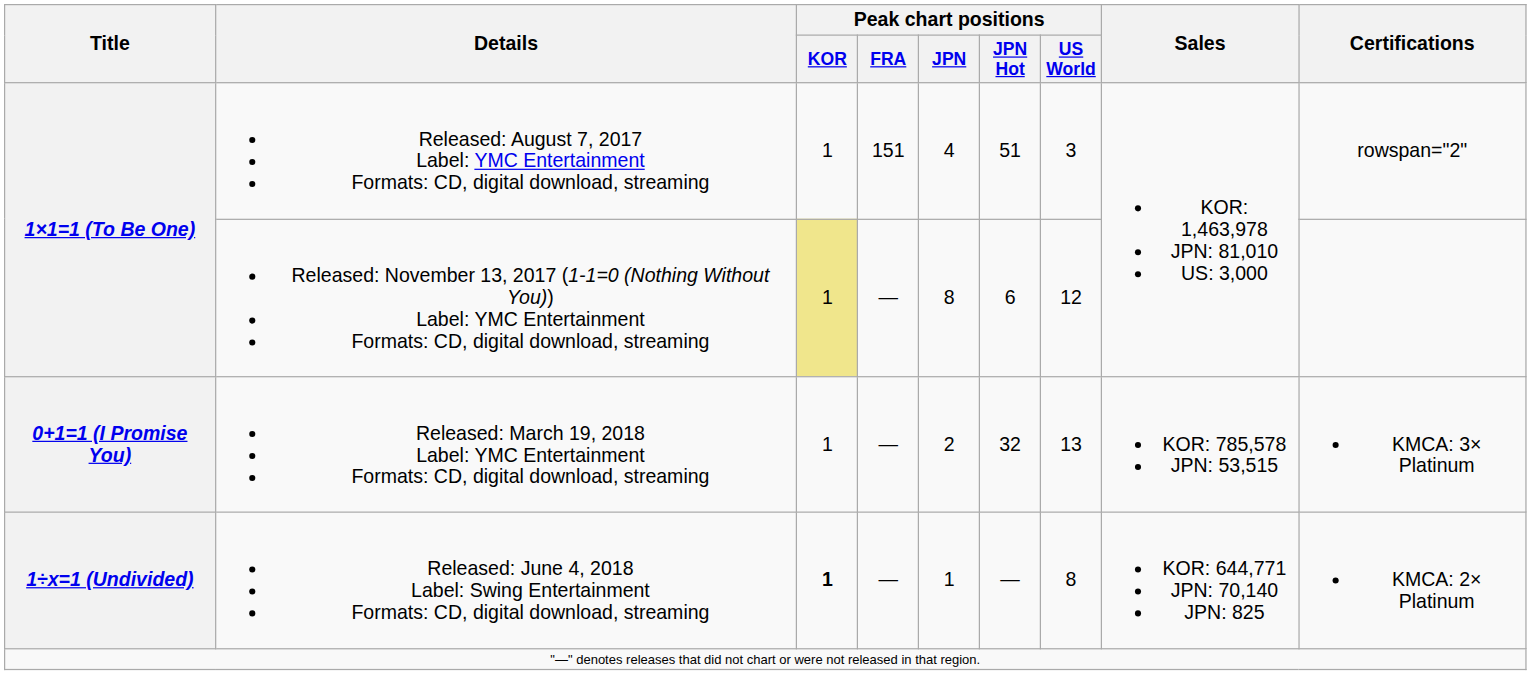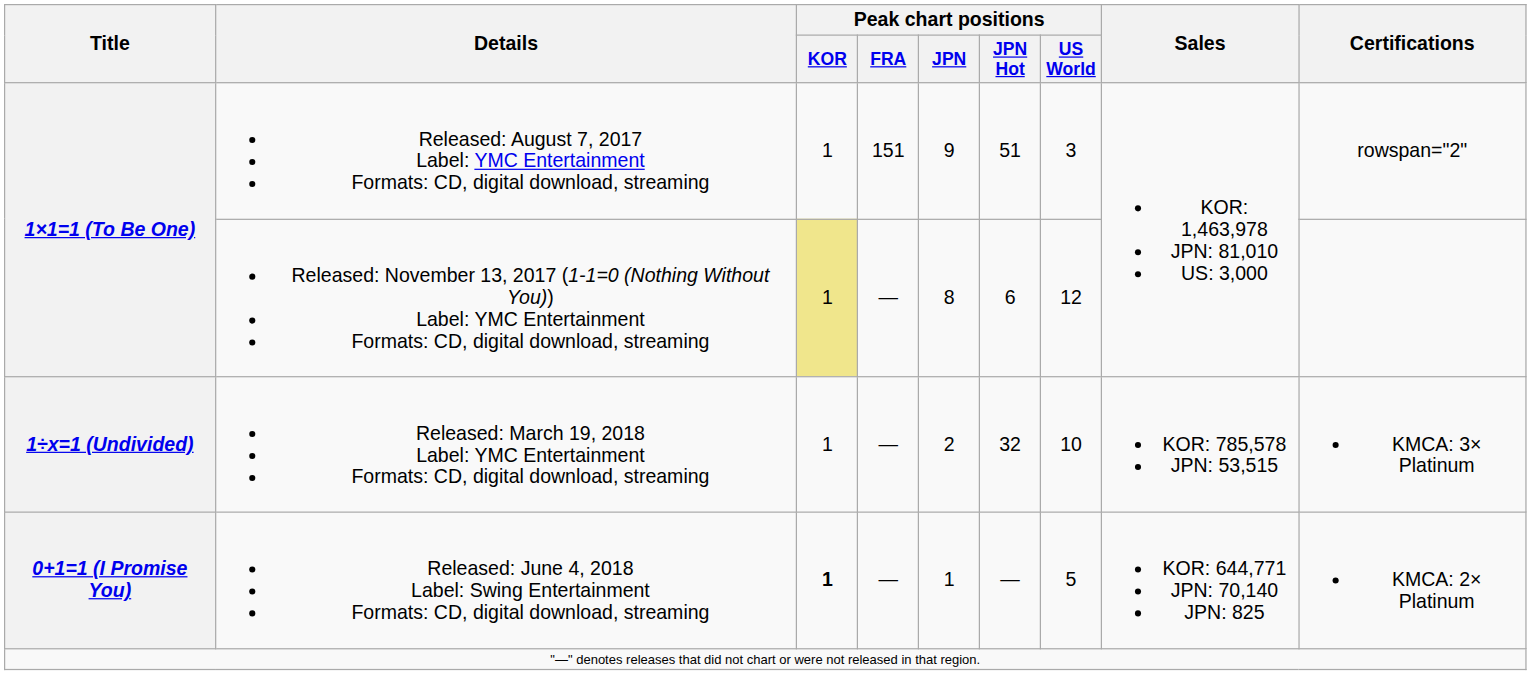(949, 150) 4 -> (949, 150) 9
(110, 444) 0+1=1 (I Promise You) -> (110, 444) 1÷x=1 (Undivided)
(1071, 444) 13 -> (1071, 444) 10
(110, 580) 1÷x=1 (Undivided) -> (110, 580) 0+1=1 (I Promise You)
(1071, 580) 8 -> (1071, 580) 5
